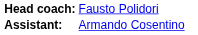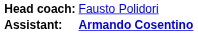(132, 25) normal -> (136, 25) bold
